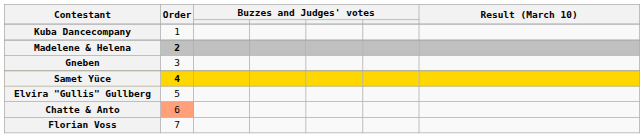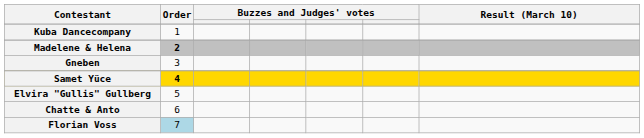(177, 109) lightsalmon background -> (177, 109) no background
(177, 125) no background -> (177, 125) lightblue background
